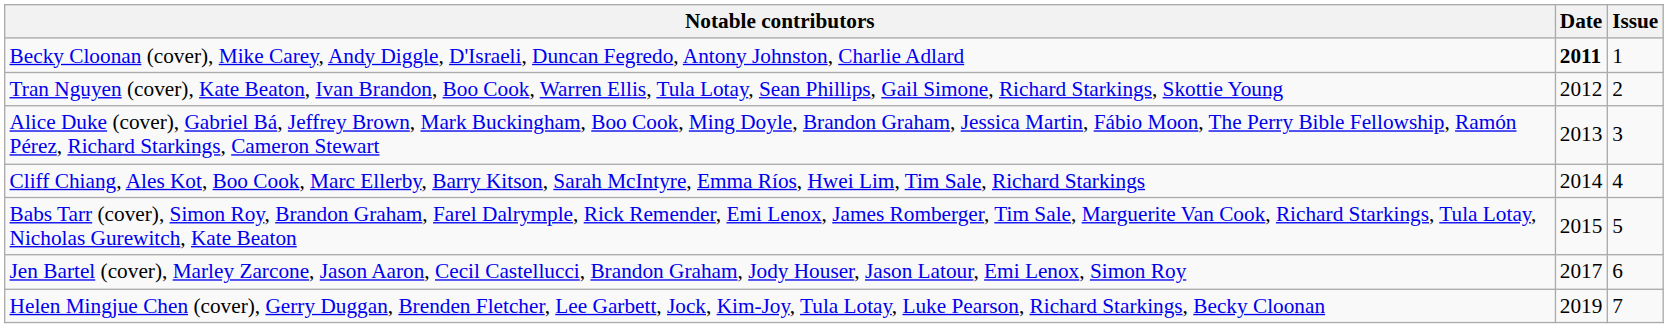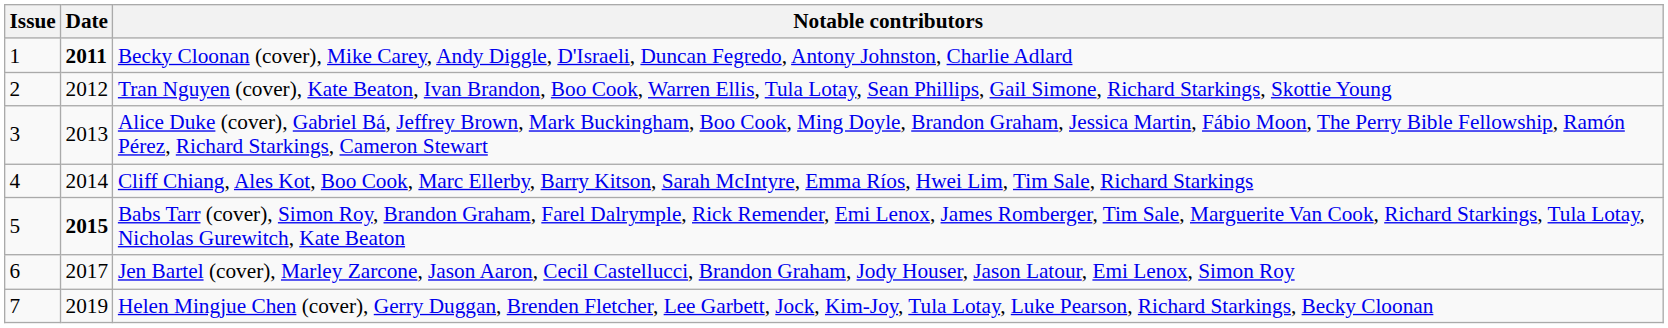columns swapped: (1635, 21) <-> (780, 21)
(1581, 226) normal -> (87, 226) bold
